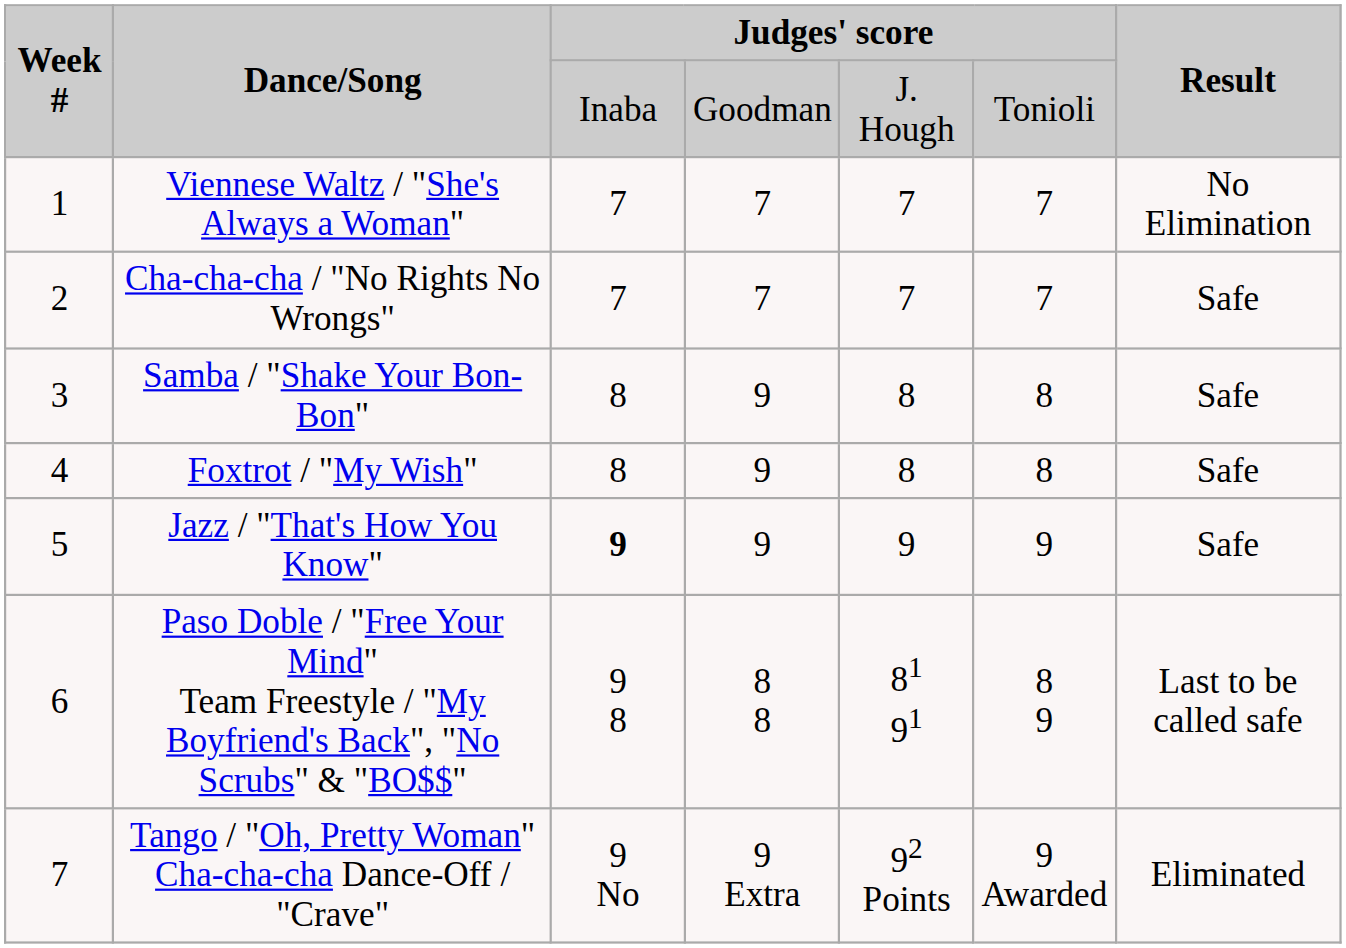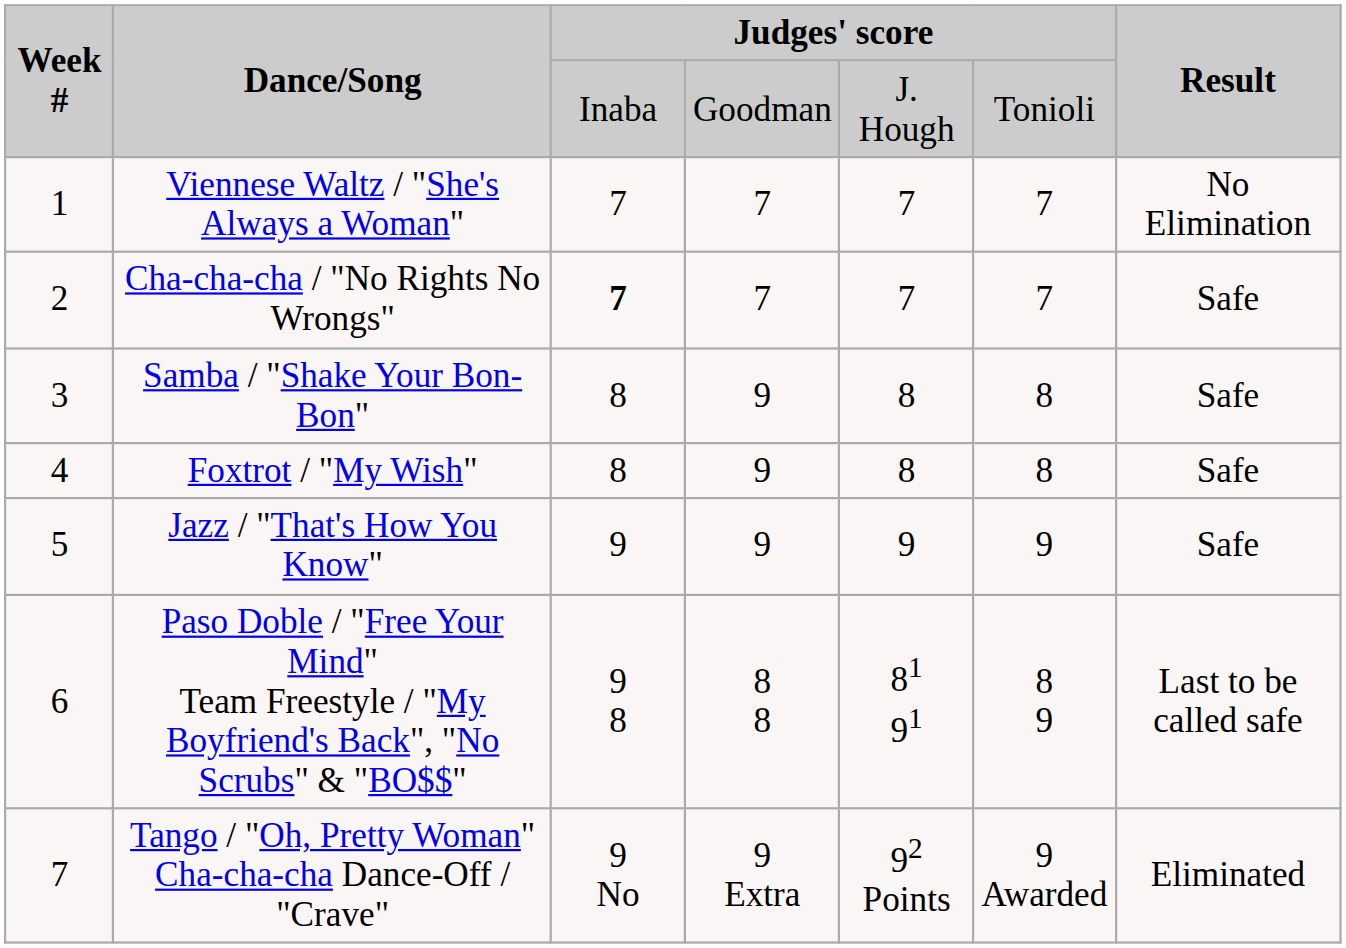(618, 299) normal -> (618, 299) bold
(618, 545) bold -> (618, 545) normal
